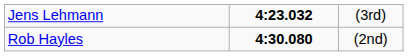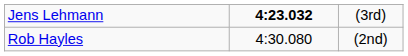(284, 39) bold -> (284, 39) normal
